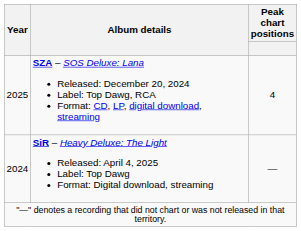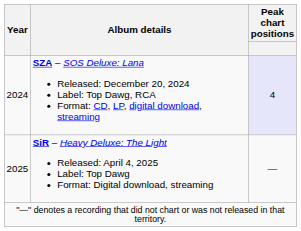(17, 95) 2025 -> (17, 95) 2024
(272, 95) no background -> (272, 95) lavender background
(17, 168) 2024 -> (17, 168) 2025
